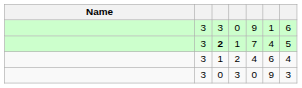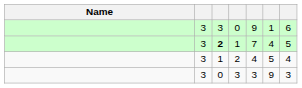(271, 59) 6 -> (271, 59) 5
(254, 75) 0 -> (254, 75) 3
